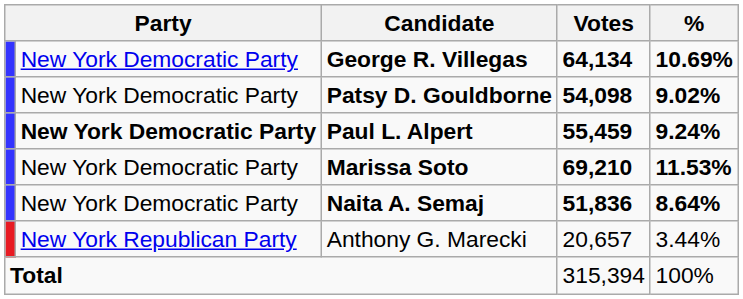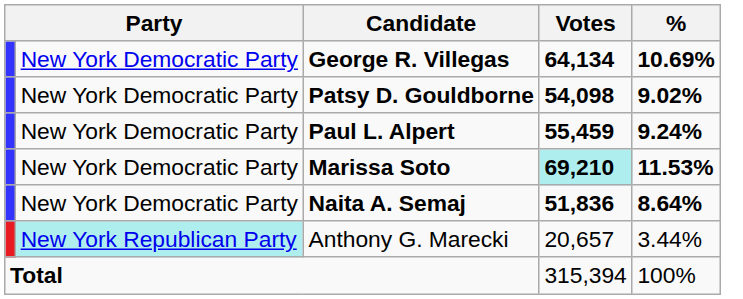(168, 131) bold -> (159, 131) normal
(597, 167) no background -> (579, 167) paleturquoise background
(159, 240) no background -> (159, 240) paleturquoise background
